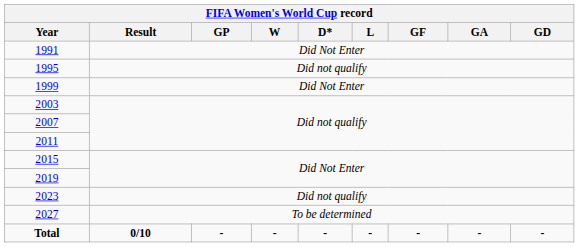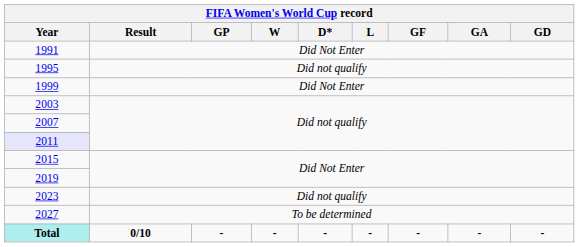(47, 141) no background -> (47, 141) lavender background
(47, 232) no background -> (47, 232) paleturquoise background
